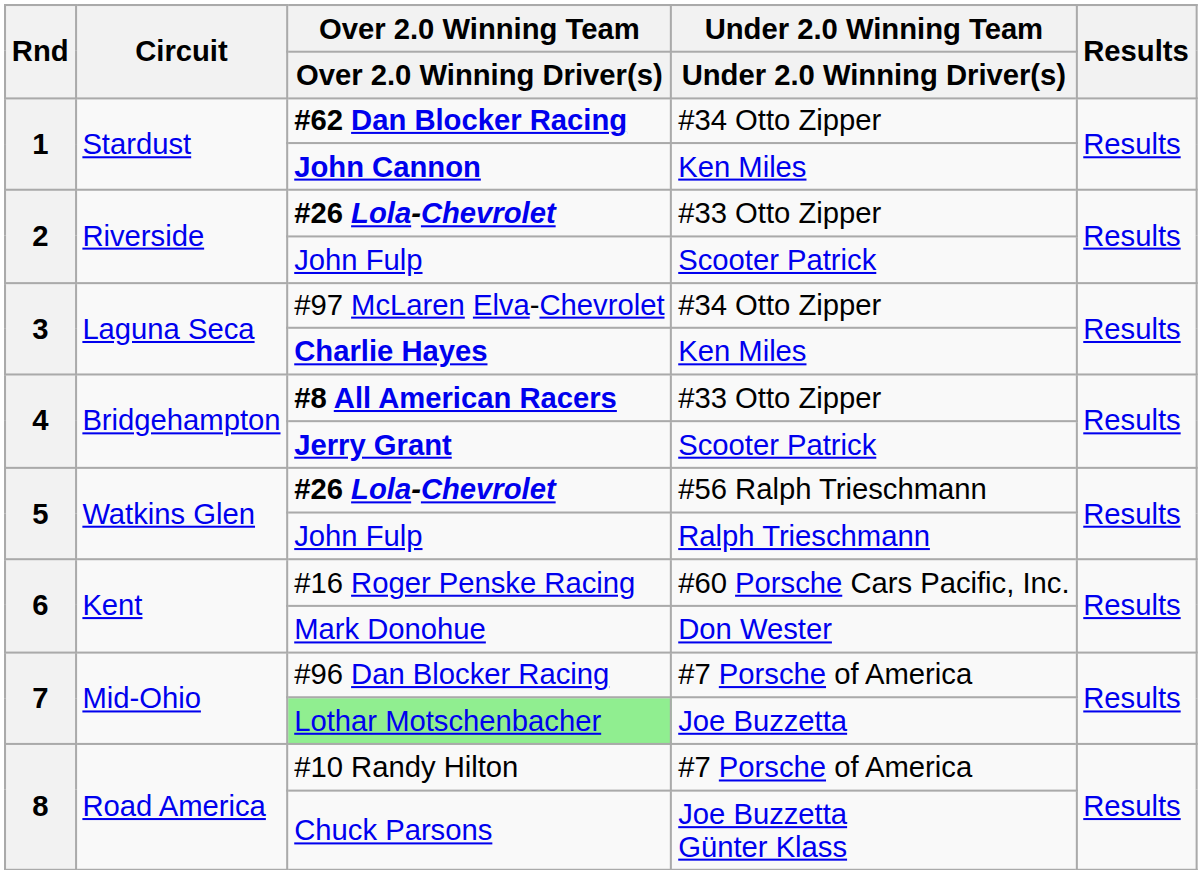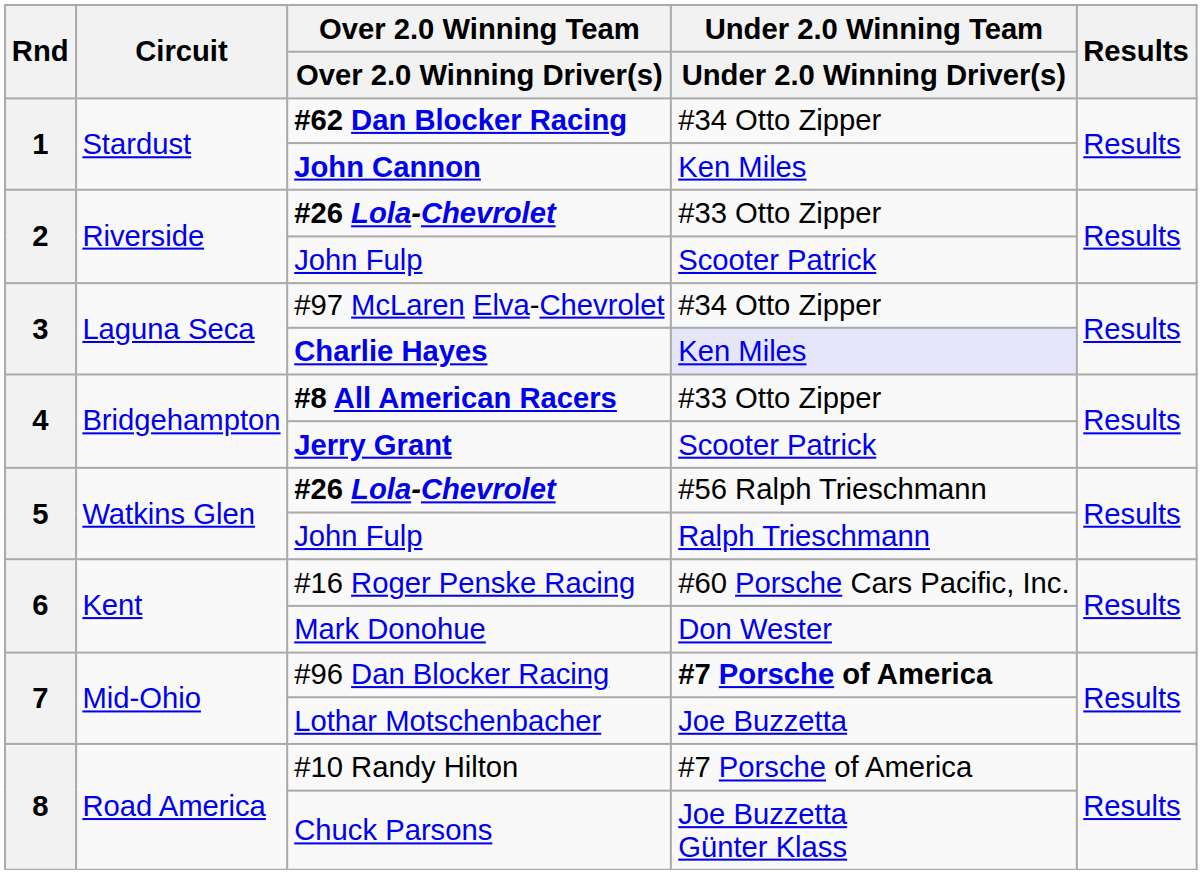(742, 352) no background -> (742, 352) lavender background
(825, 675) normal -> (835, 675) bold
(448, 721) lightgreen background -> (448, 721) no background
